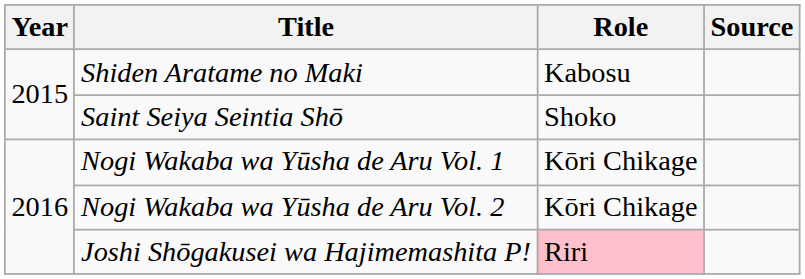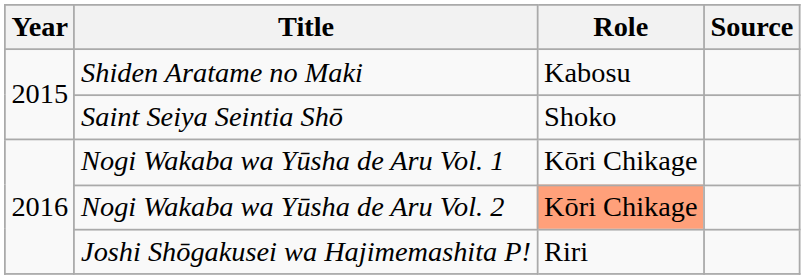(621, 206) no background -> (621, 206) lightsalmon background
(566, 251) pink background -> (566, 251) no background
